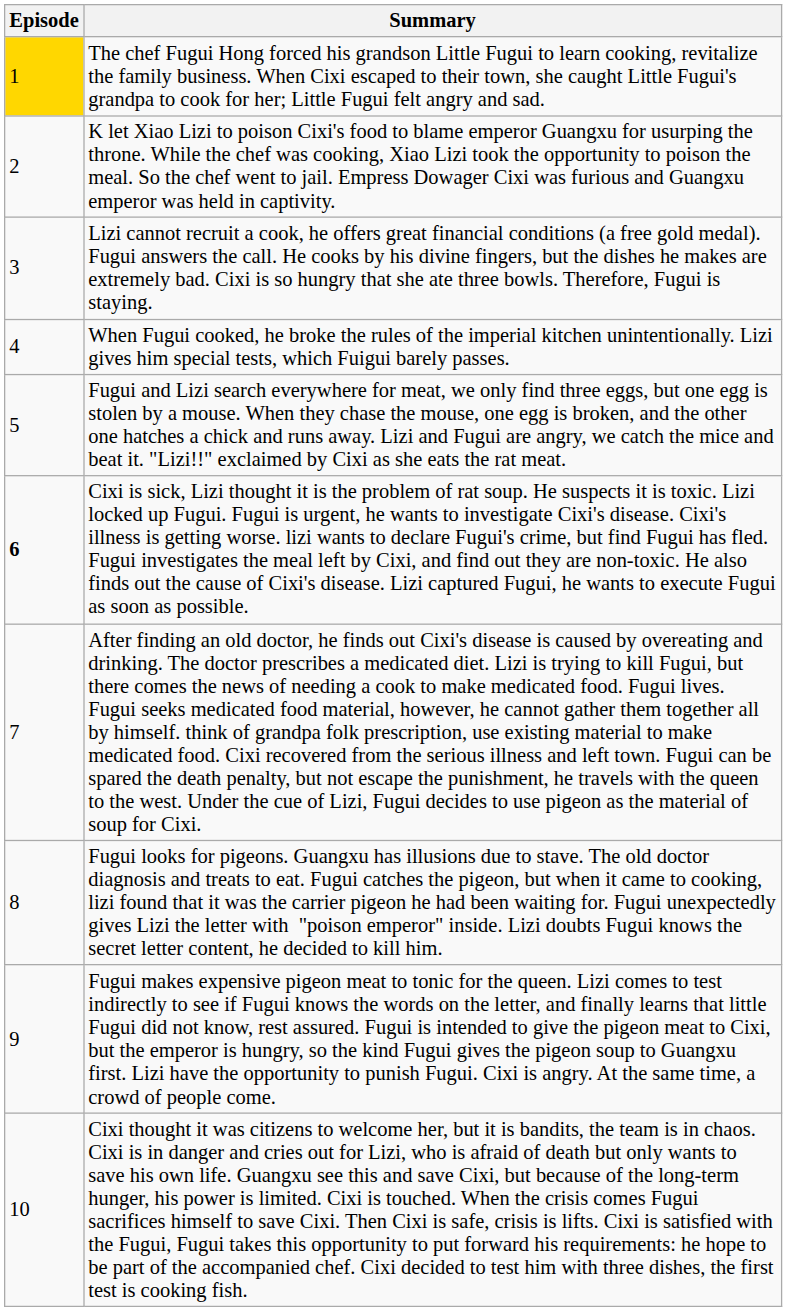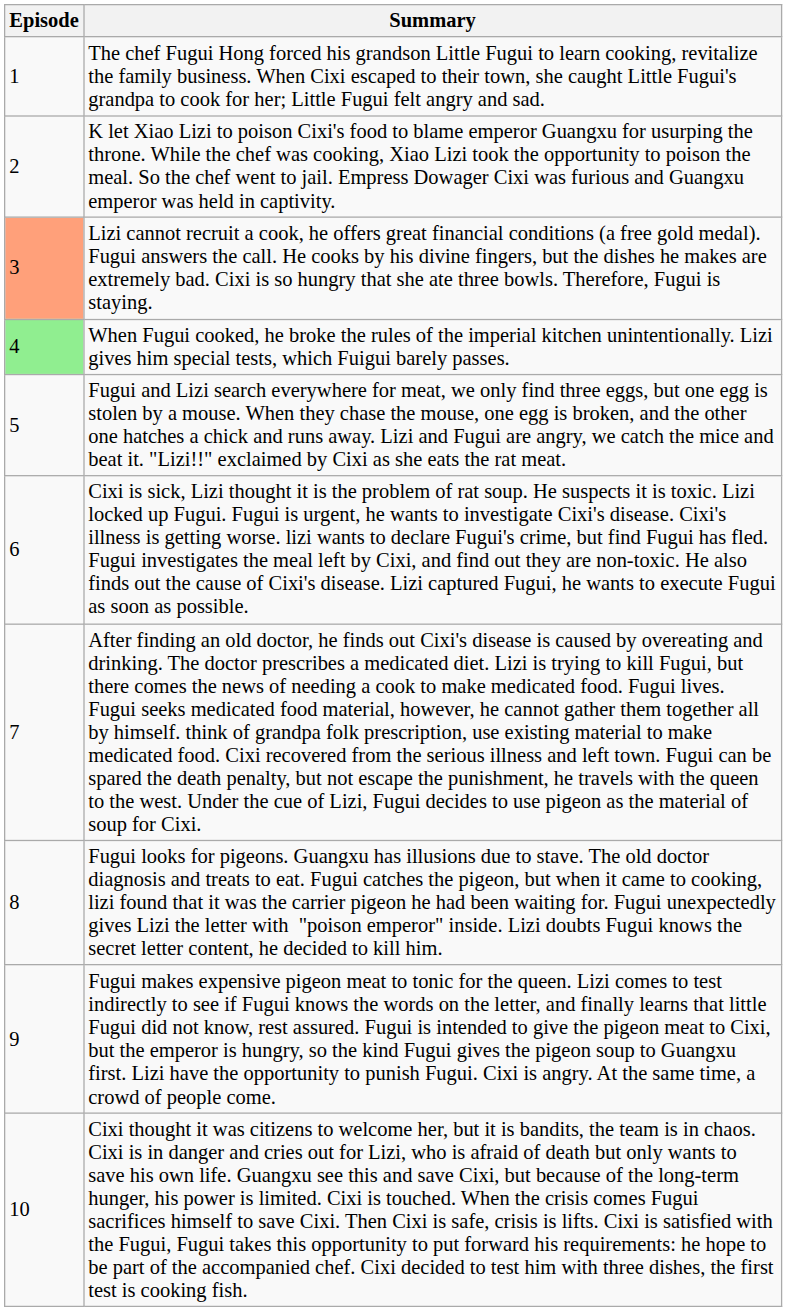(14, 76) gold background -> (14, 76) no background
(14, 267) no background -> (14, 267) lightsalmon background
(14, 346) no background -> (14, 346) lightgreen background
(14, 549) bold -> (14, 549) normal
